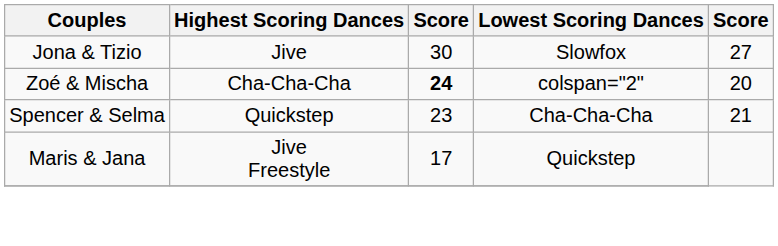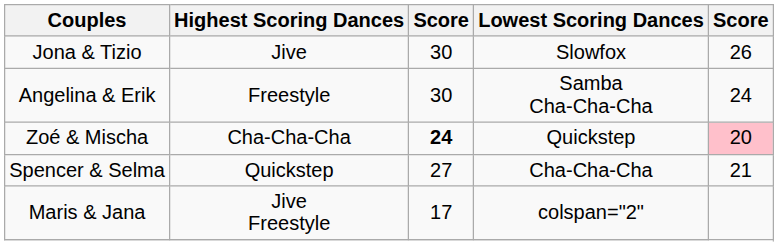(741, 52) 27 -> (741, 52) 26
+ row: (87, 95)
(591, 83) colspan="2" -> (591, 138) Quickstep
(741, 83) no background -> (741, 138) pink background
(441, 115) 23 -> (441, 169) 27
(591, 158) Quickstep -> (591, 212) colspan="2"
